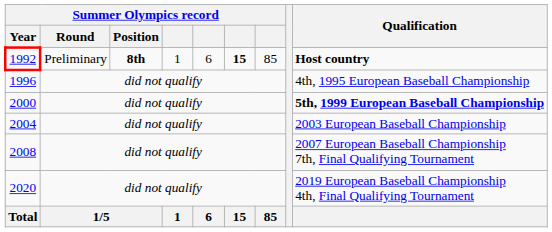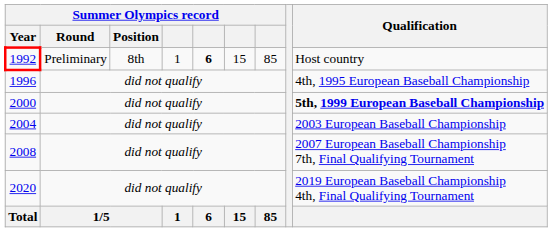(136, 58) bold -> (136, 58) normal
(208, 58) normal -> (208, 58) bold
(239, 58) bold -> (239, 58) normal
(332, 58) bold -> (330, 58) normal
